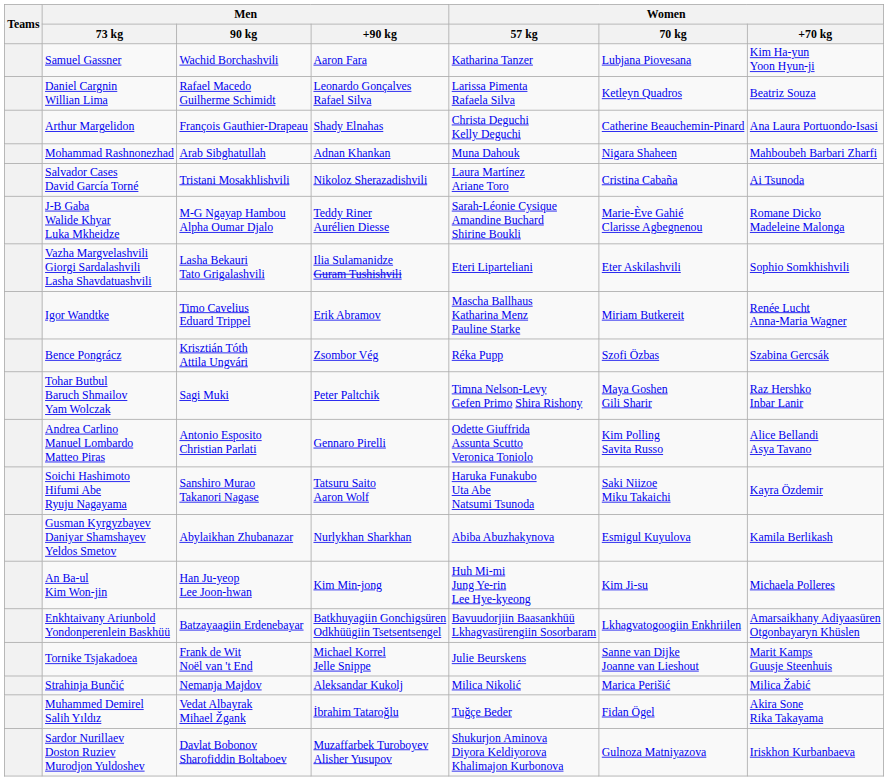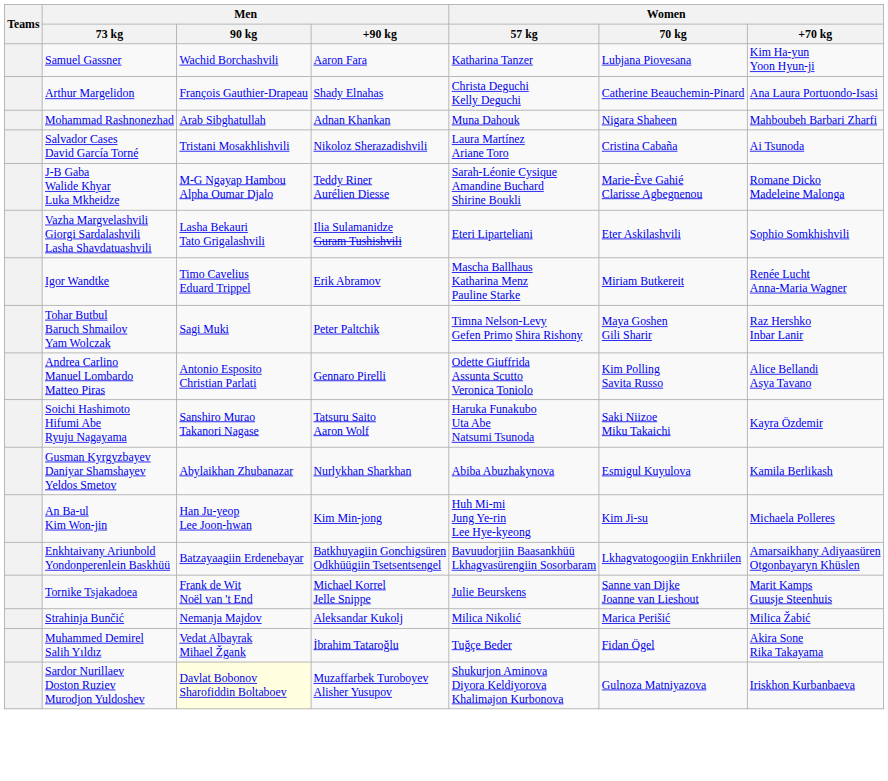- row: (81, 93)
- row: (83, 355)
(233, 752) no background -> (233, 685) lightyellow background
